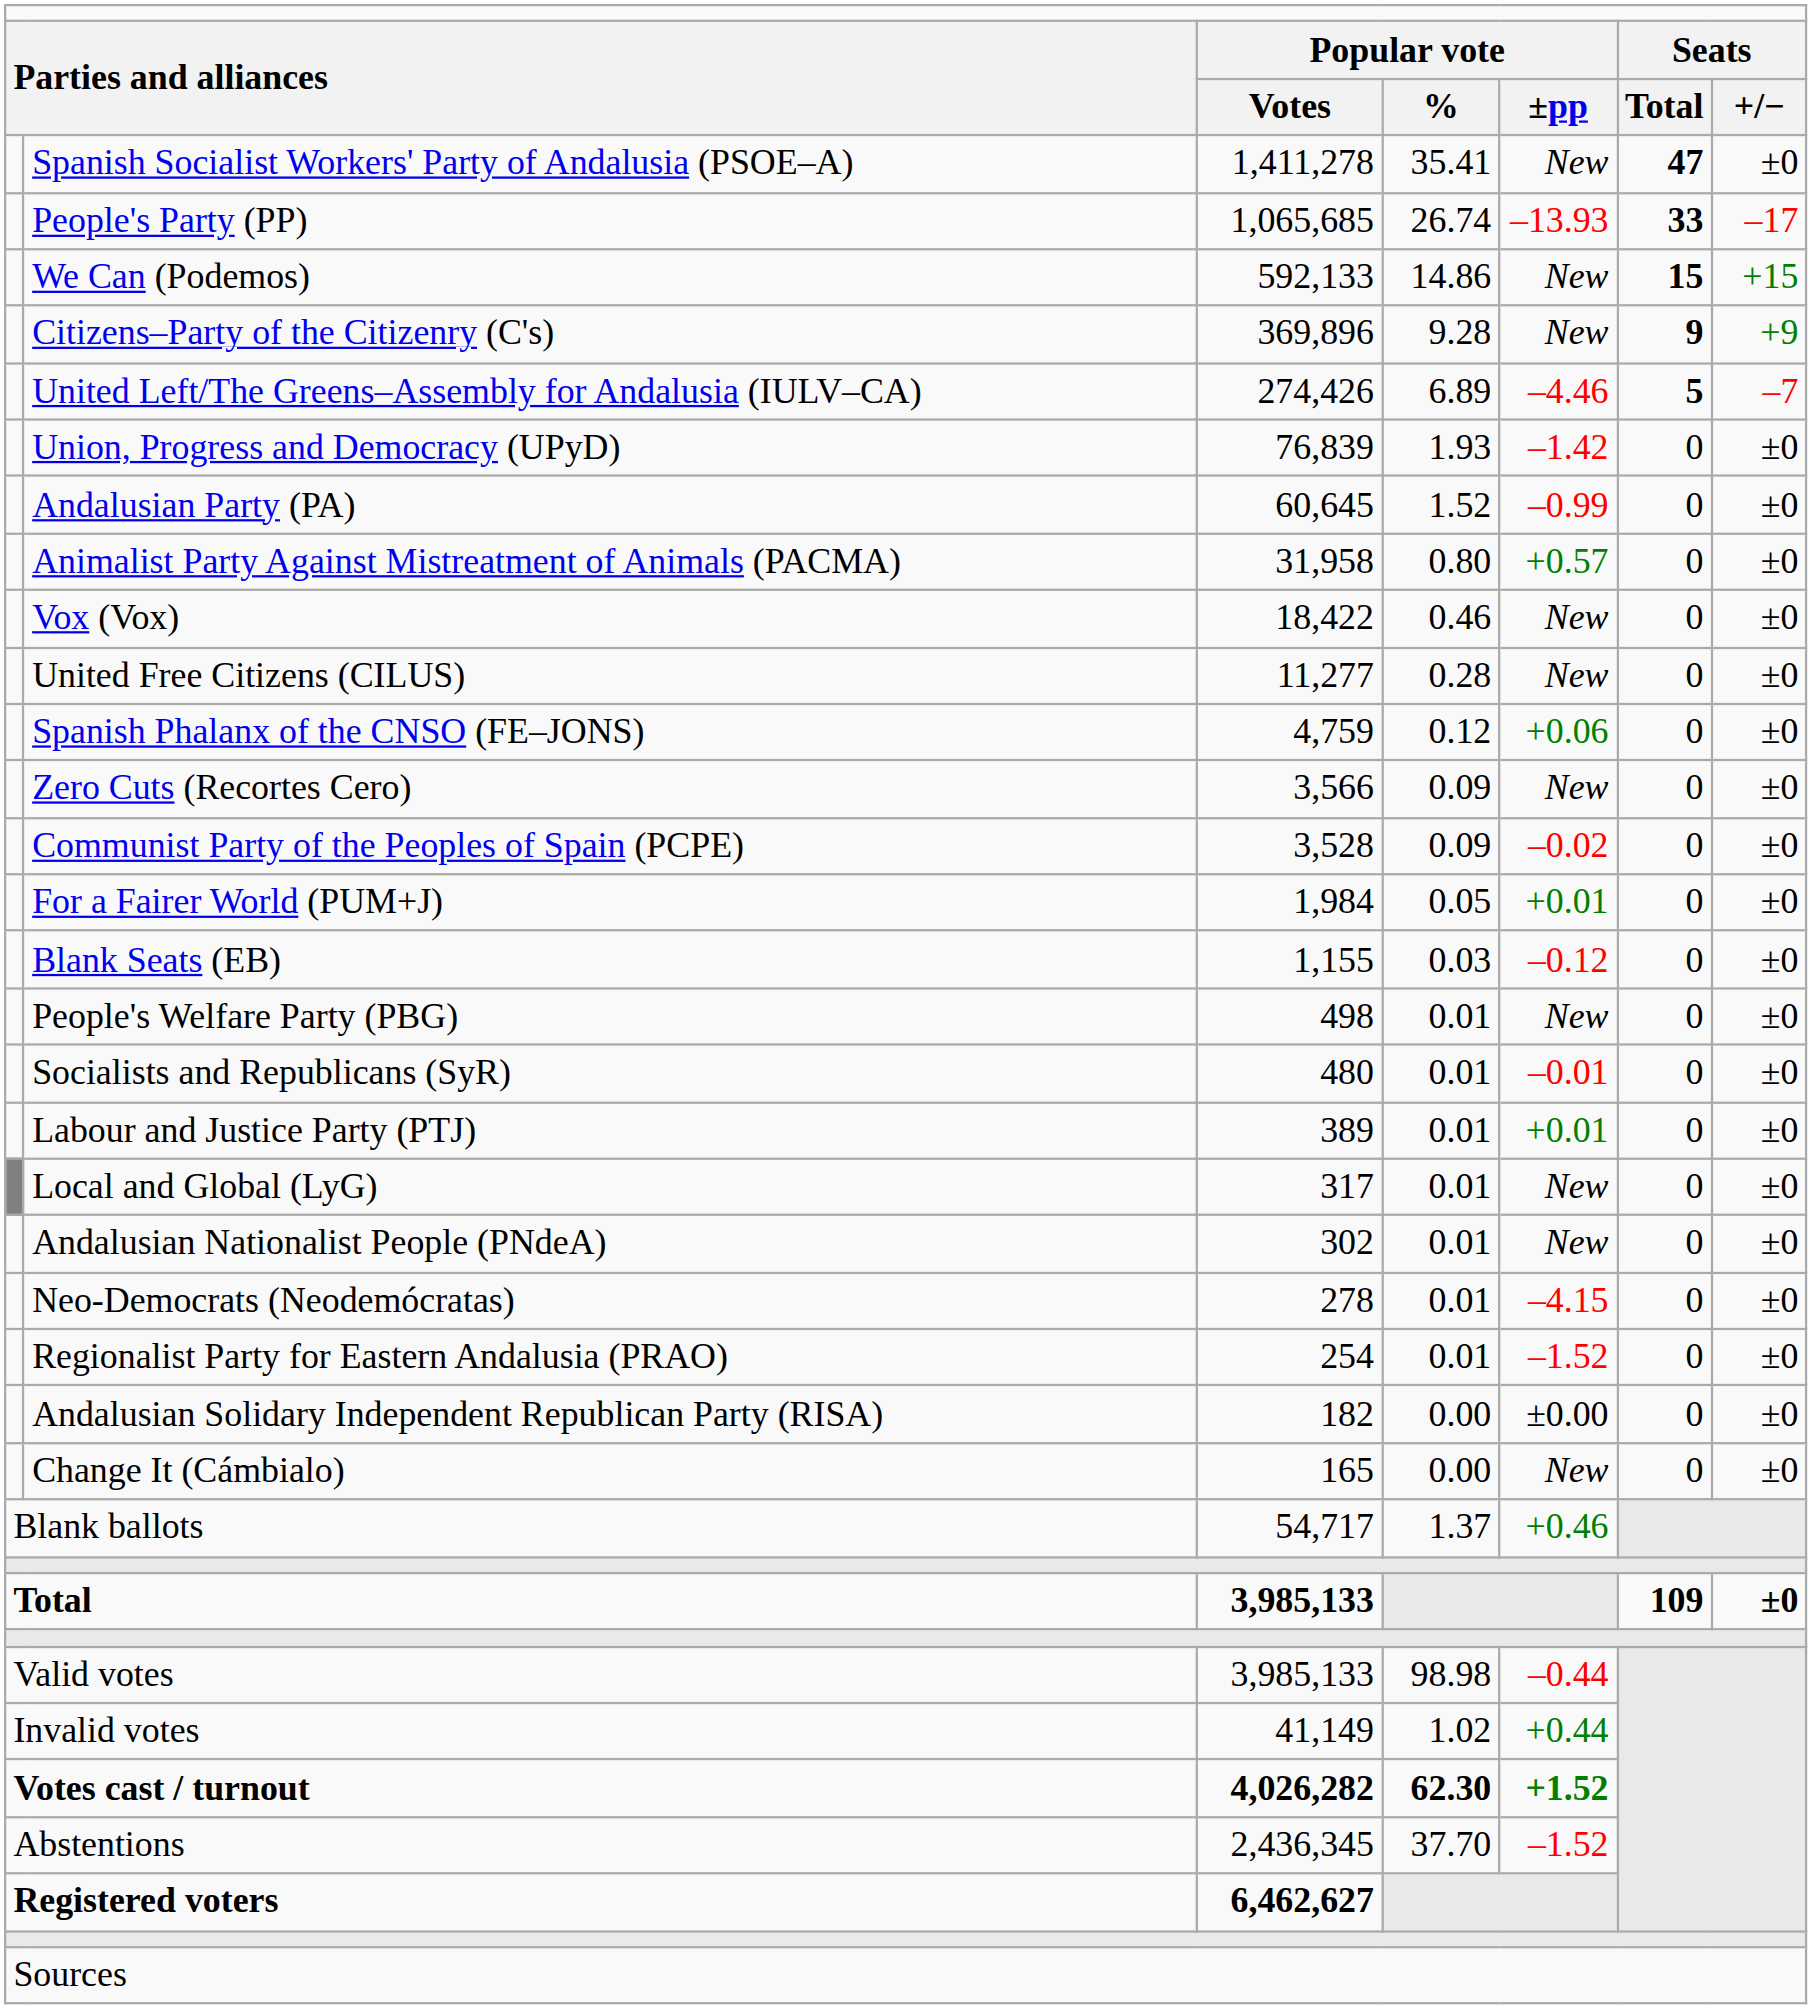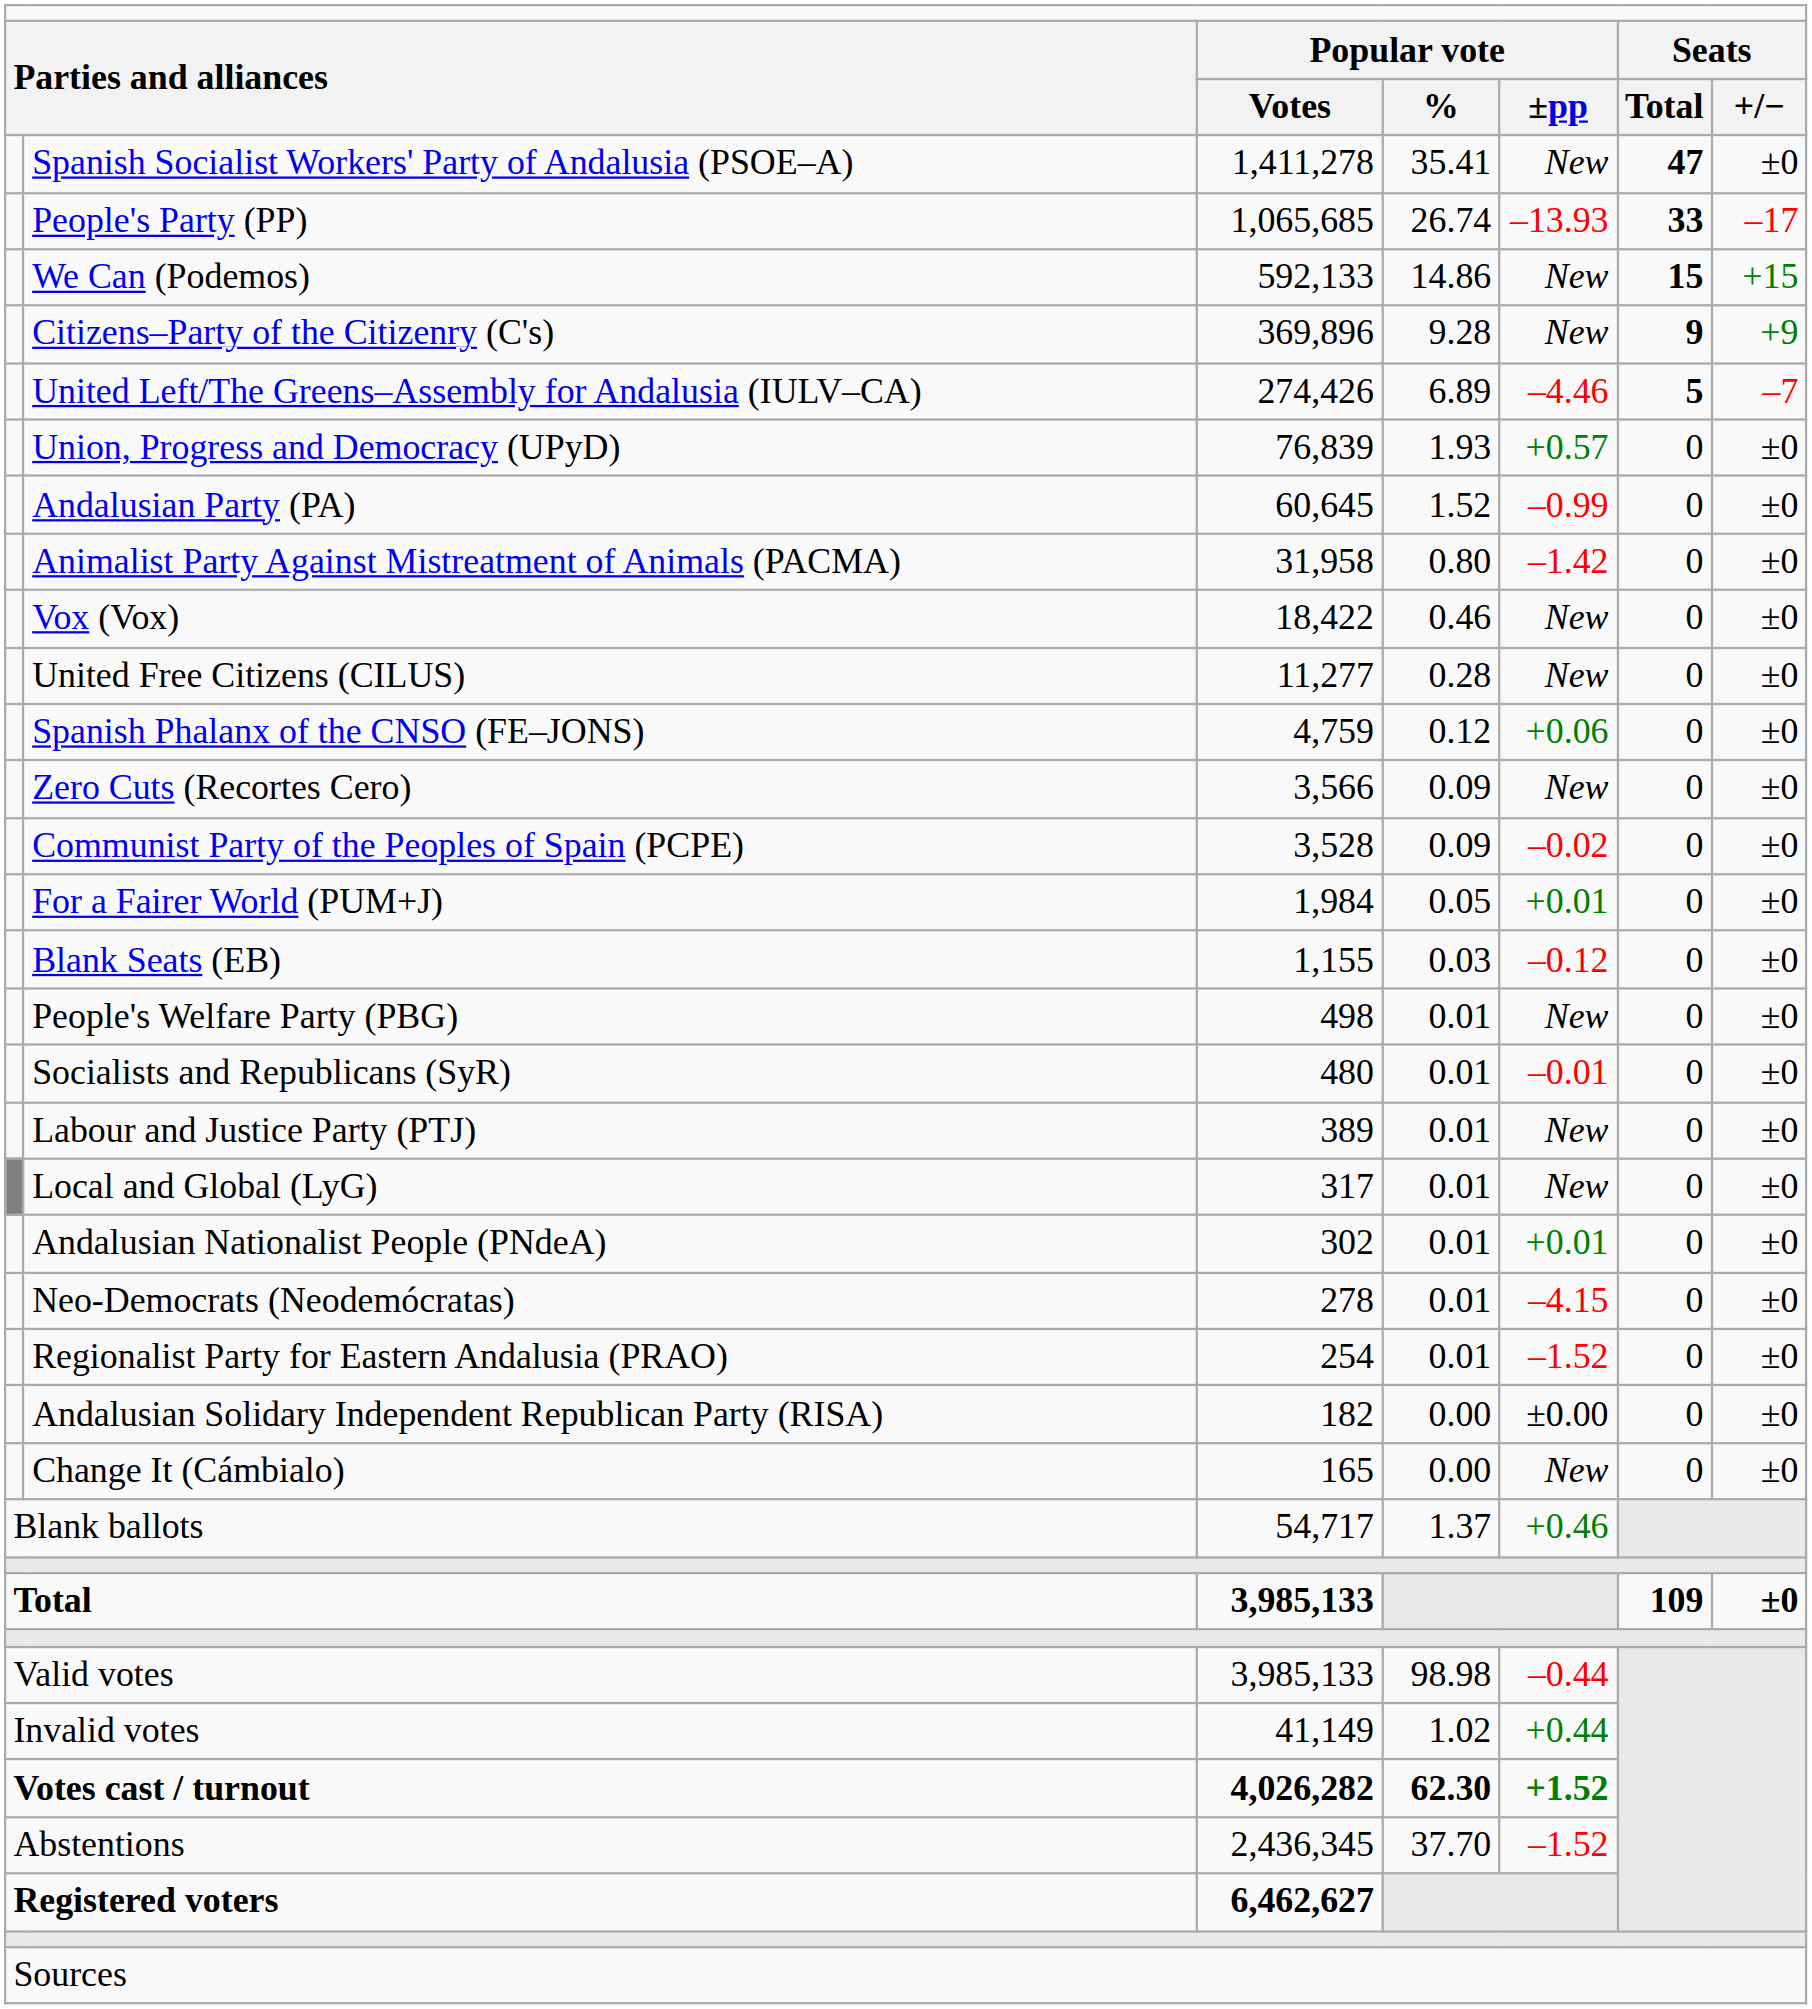(1568, 447) –1.42 -> (1567, 447) +0.57
(1567, 560) +0.57 -> (1568, 560) –1.42
(1567, 1129) +0.01 -> (1577, 1129) New
(1577, 1243) New -> (1567, 1243) +0.01
